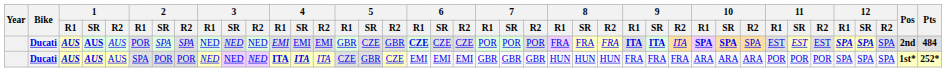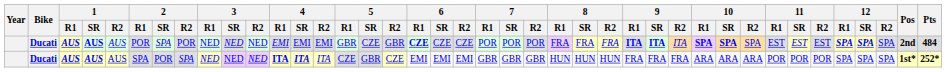(186, 44) SPA -> (186, 44) POR
(186, 59) POR -> (186, 59) SPA
